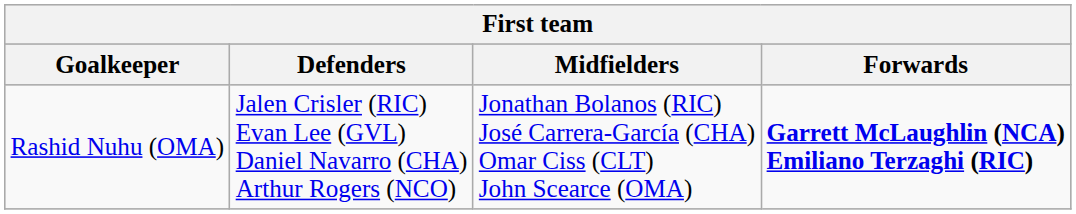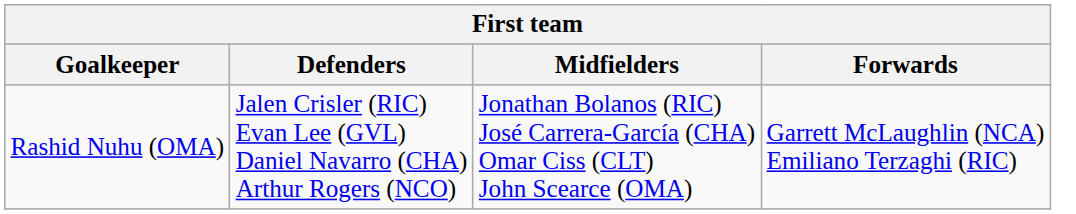(916, 146) bold -> (905, 146) normal
